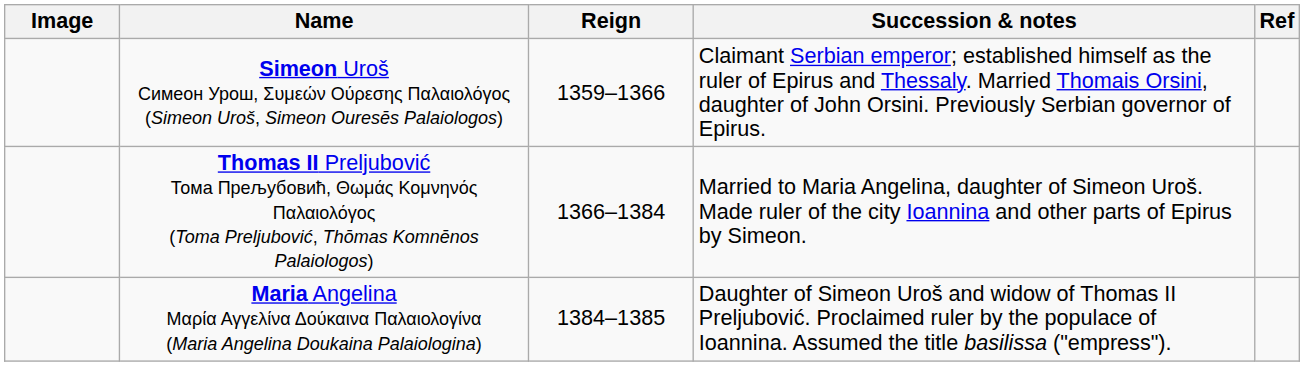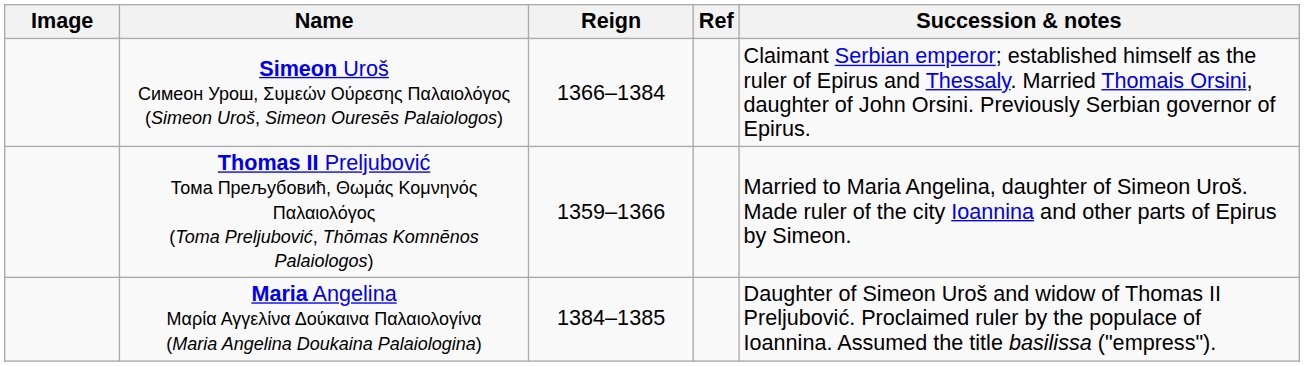columns swapped: (974, 21) <-> (1277, 21)
(611, 92) 1359–1366 -> (611, 92) 1366–1384
(611, 211) 1366–1384 -> (611, 211) 1359–1366
